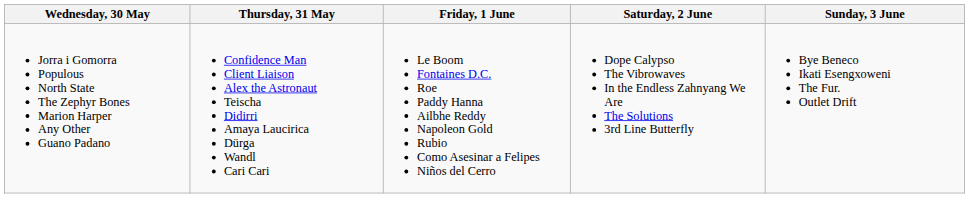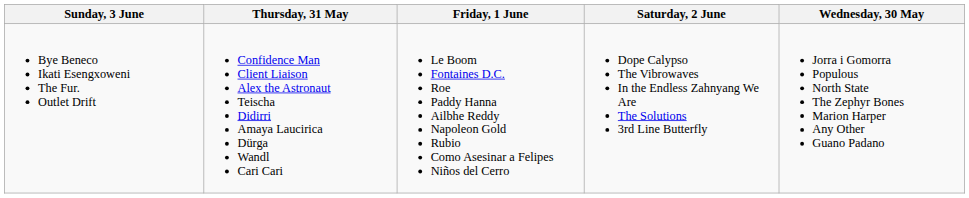columns swapped: (97, 14) <-> (865, 14)
